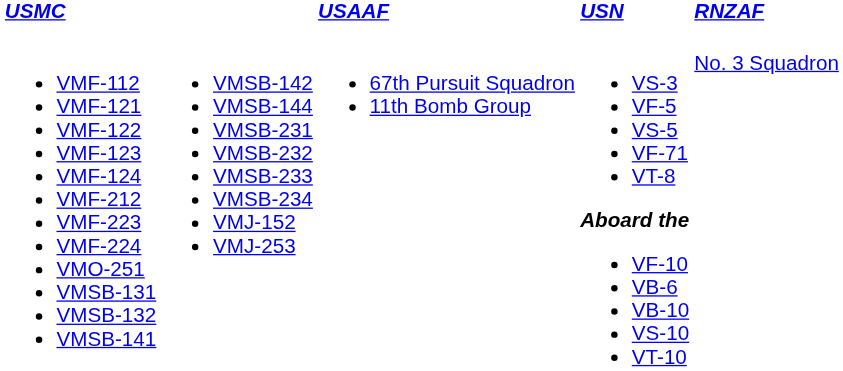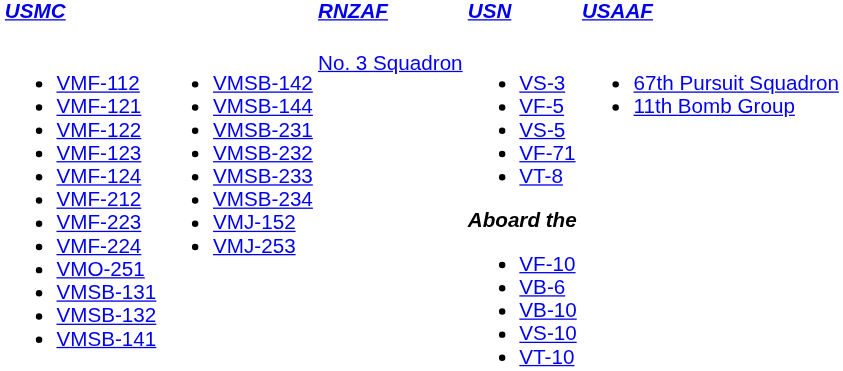columns swapped: (354, 11) <-> (729, 11)
